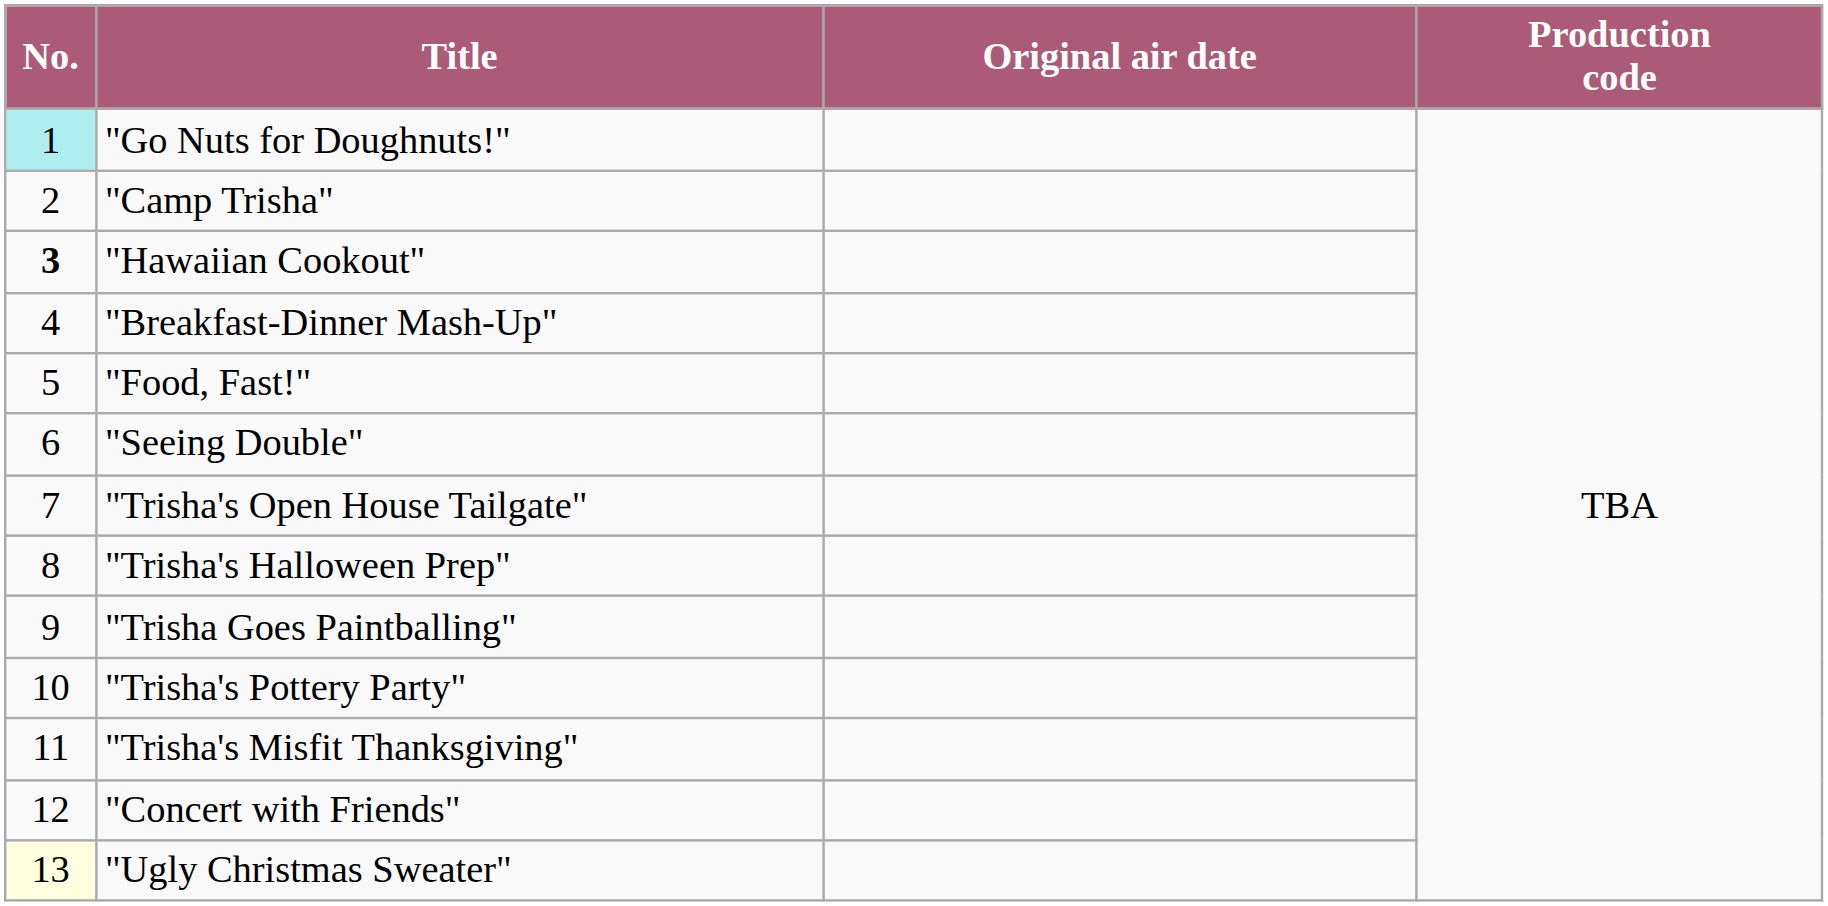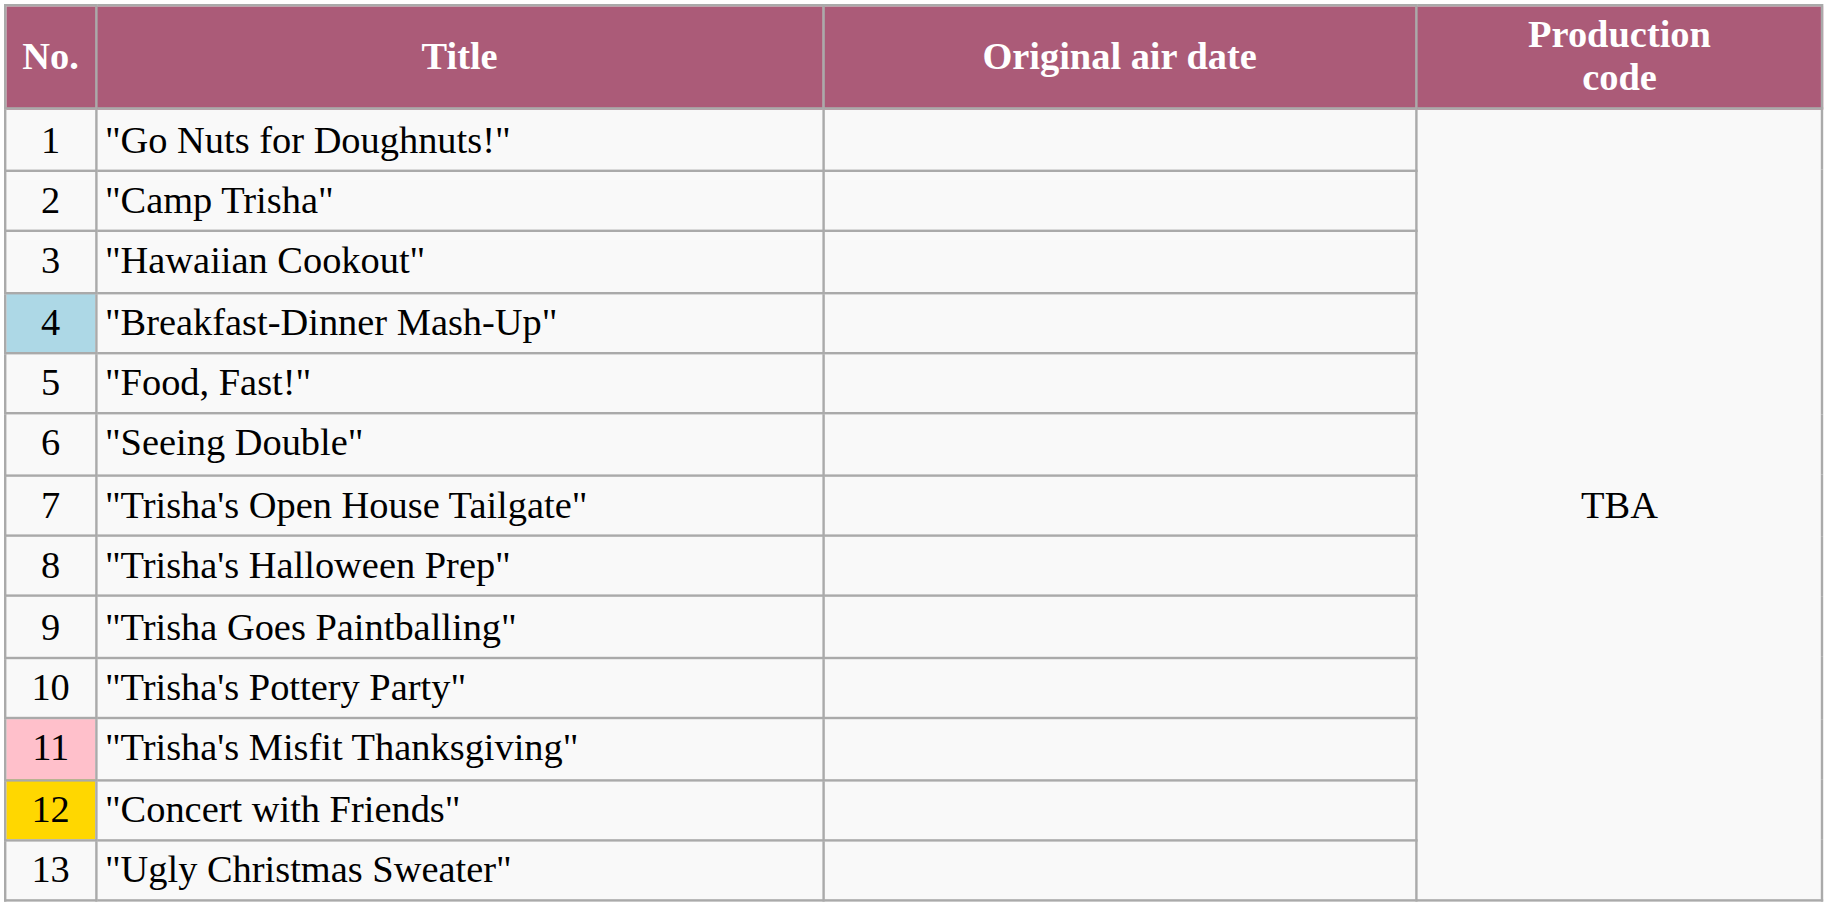(51, 139) paleturquoise background -> (51, 139) no background
(51, 260) bold -> (51, 260) normal
(51, 321) no background -> (51, 321) lightblue background
(51, 748) no background -> (51, 748) pink background
(51, 808) no background -> (51, 808) gold background
(51, 869) lightyellow background -> (51, 869) no background
